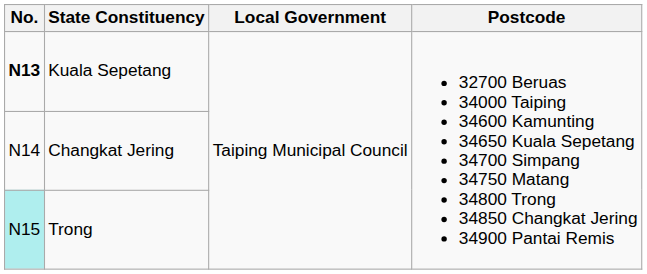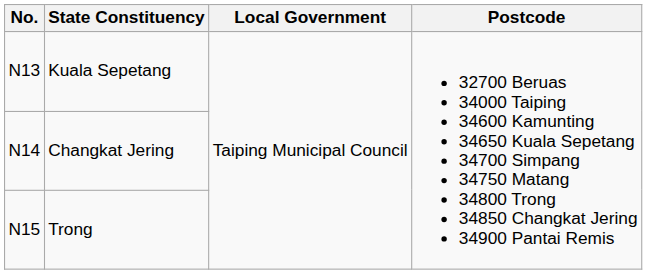(24, 71) bold -> (24, 71) normal
(24, 229) paleturquoise background -> (24, 229) no background
